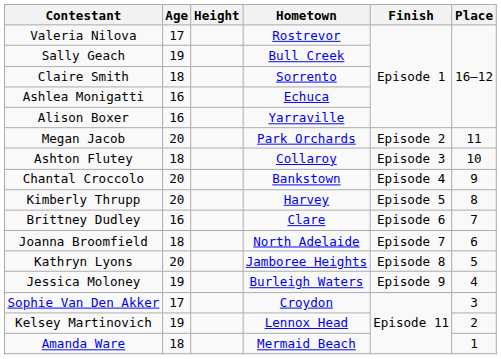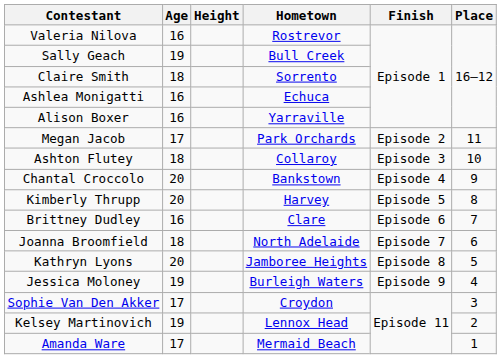(177, 35) 17 -> (177, 35) 16
(177, 138) 20 -> (177, 138) 17
(177, 344) 18 -> (177, 344) 17
